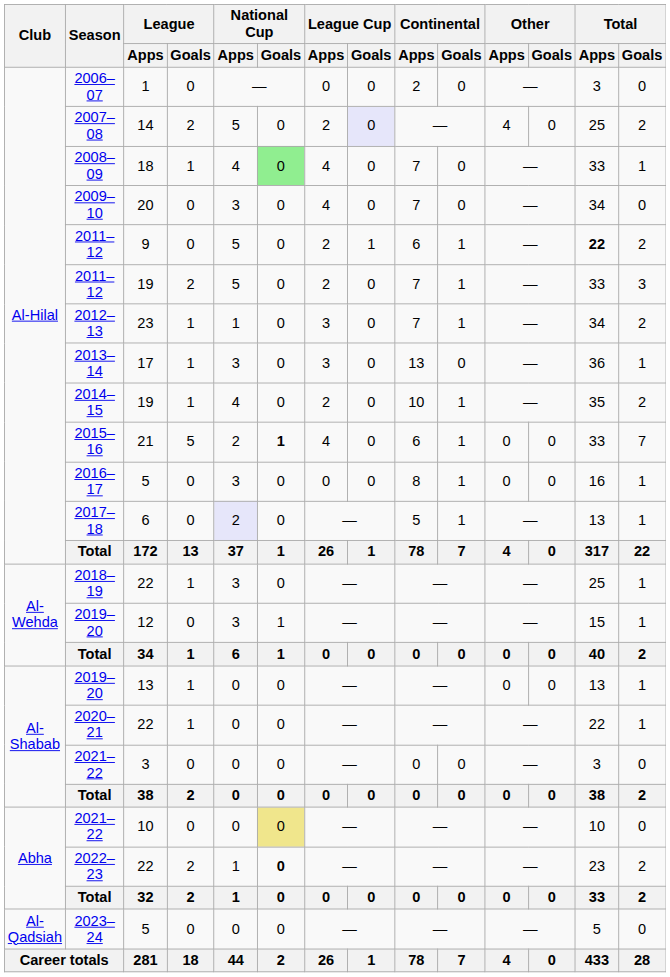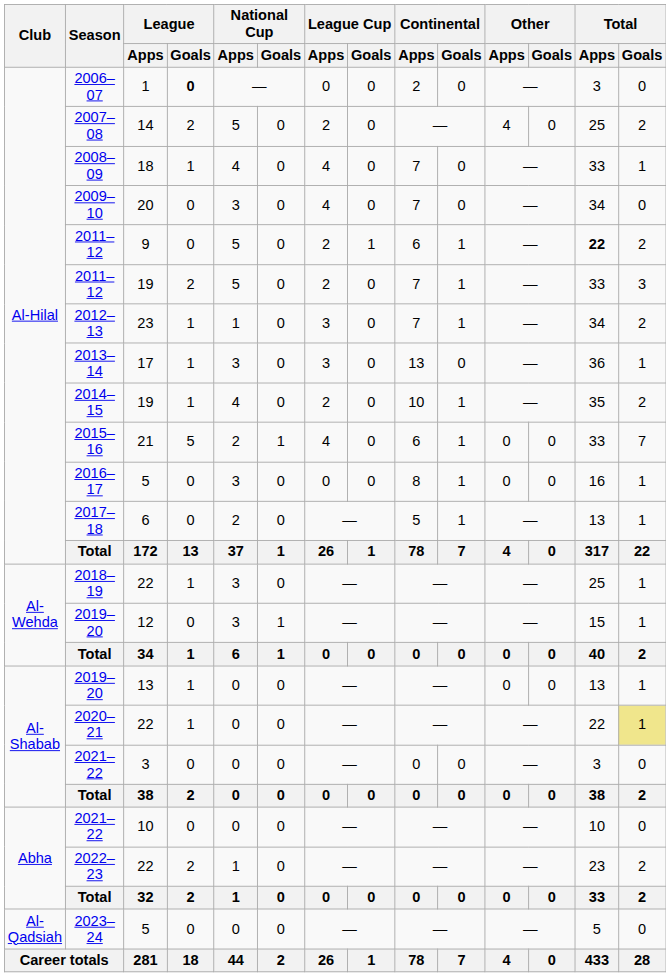(191, 86) normal -> (191, 86) bold
(371, 126) lavender background -> (371, 126) no background
(281, 165) lightgreen background -> (281, 165) no background
(281, 442) bold -> (281, 442) normal
(236, 520) lavender background -> (236, 520) no background
(642, 725) no background -> (642, 725) khaki background
(281, 827) khaki background -> (281, 827) no background
(281, 866) bold -> (281, 866) normal
